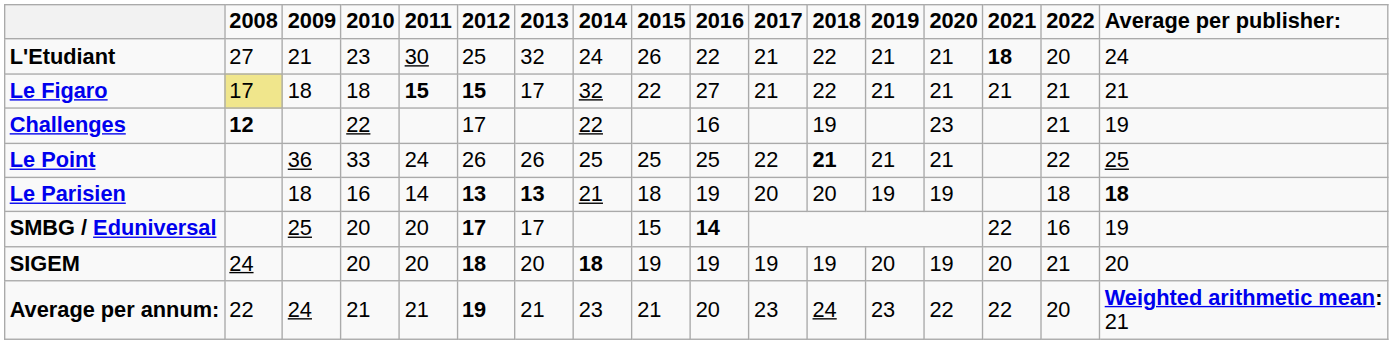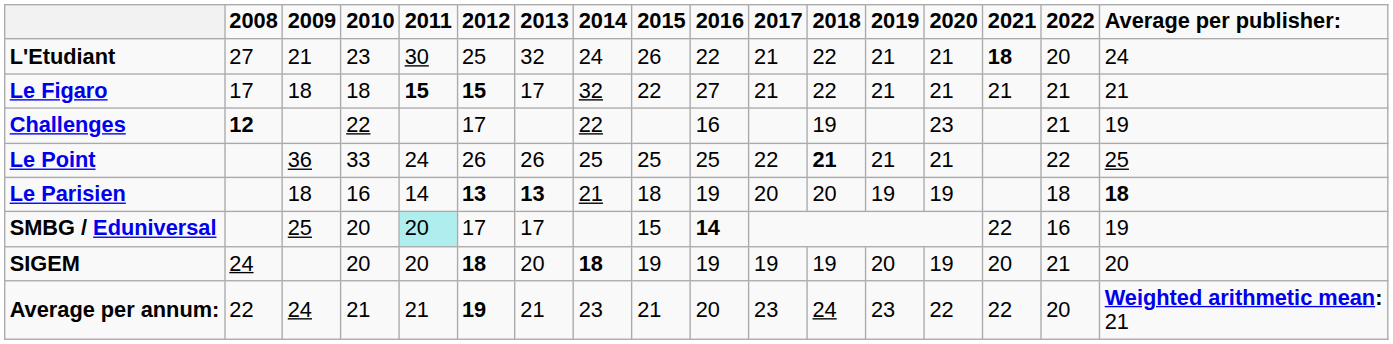(241, 90) khaki background -> (241, 90) no background
(417, 228) no background -> (417, 228) paleturquoise background
(474, 228) bold -> (474, 228) normal
